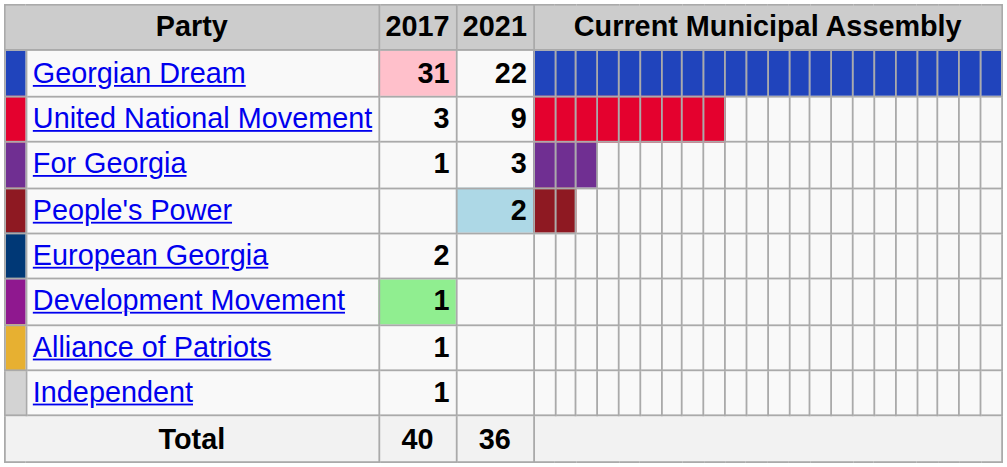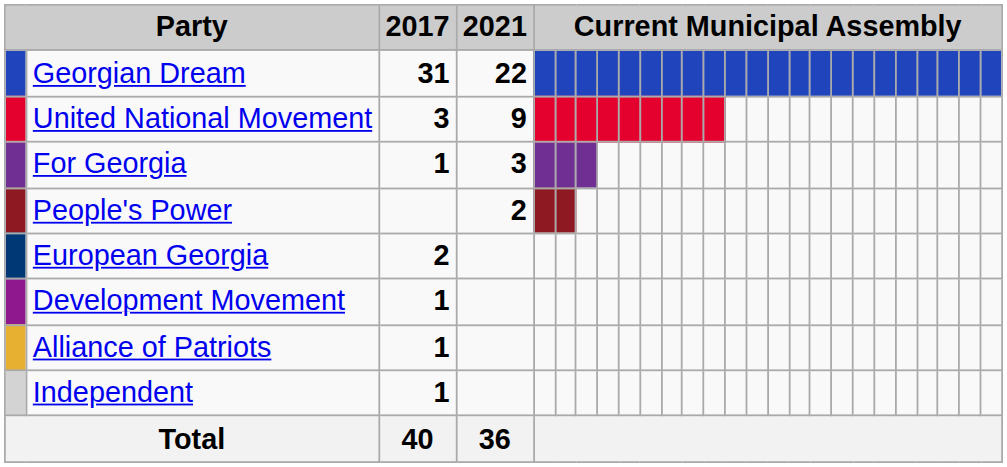(434, 73) pink background -> (434, 73) no background
(519, 210) lightblue background -> (519, 210) no background
(442, 301) lightgreen background -> (442, 301) no background
